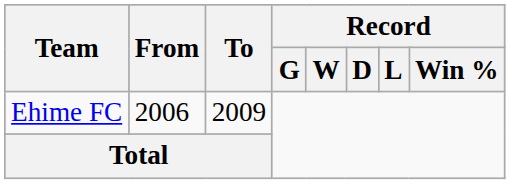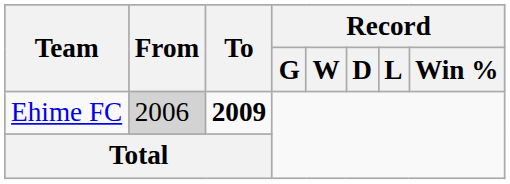(162, 112) no background -> (162, 112) lightgrey background
(239, 112) normal -> (239, 112) bold
